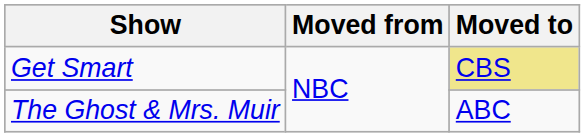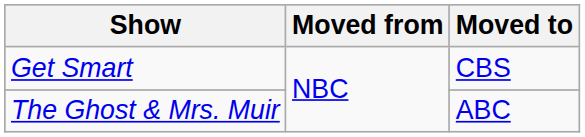(483, 68) khaki background -> (483, 68) no background
